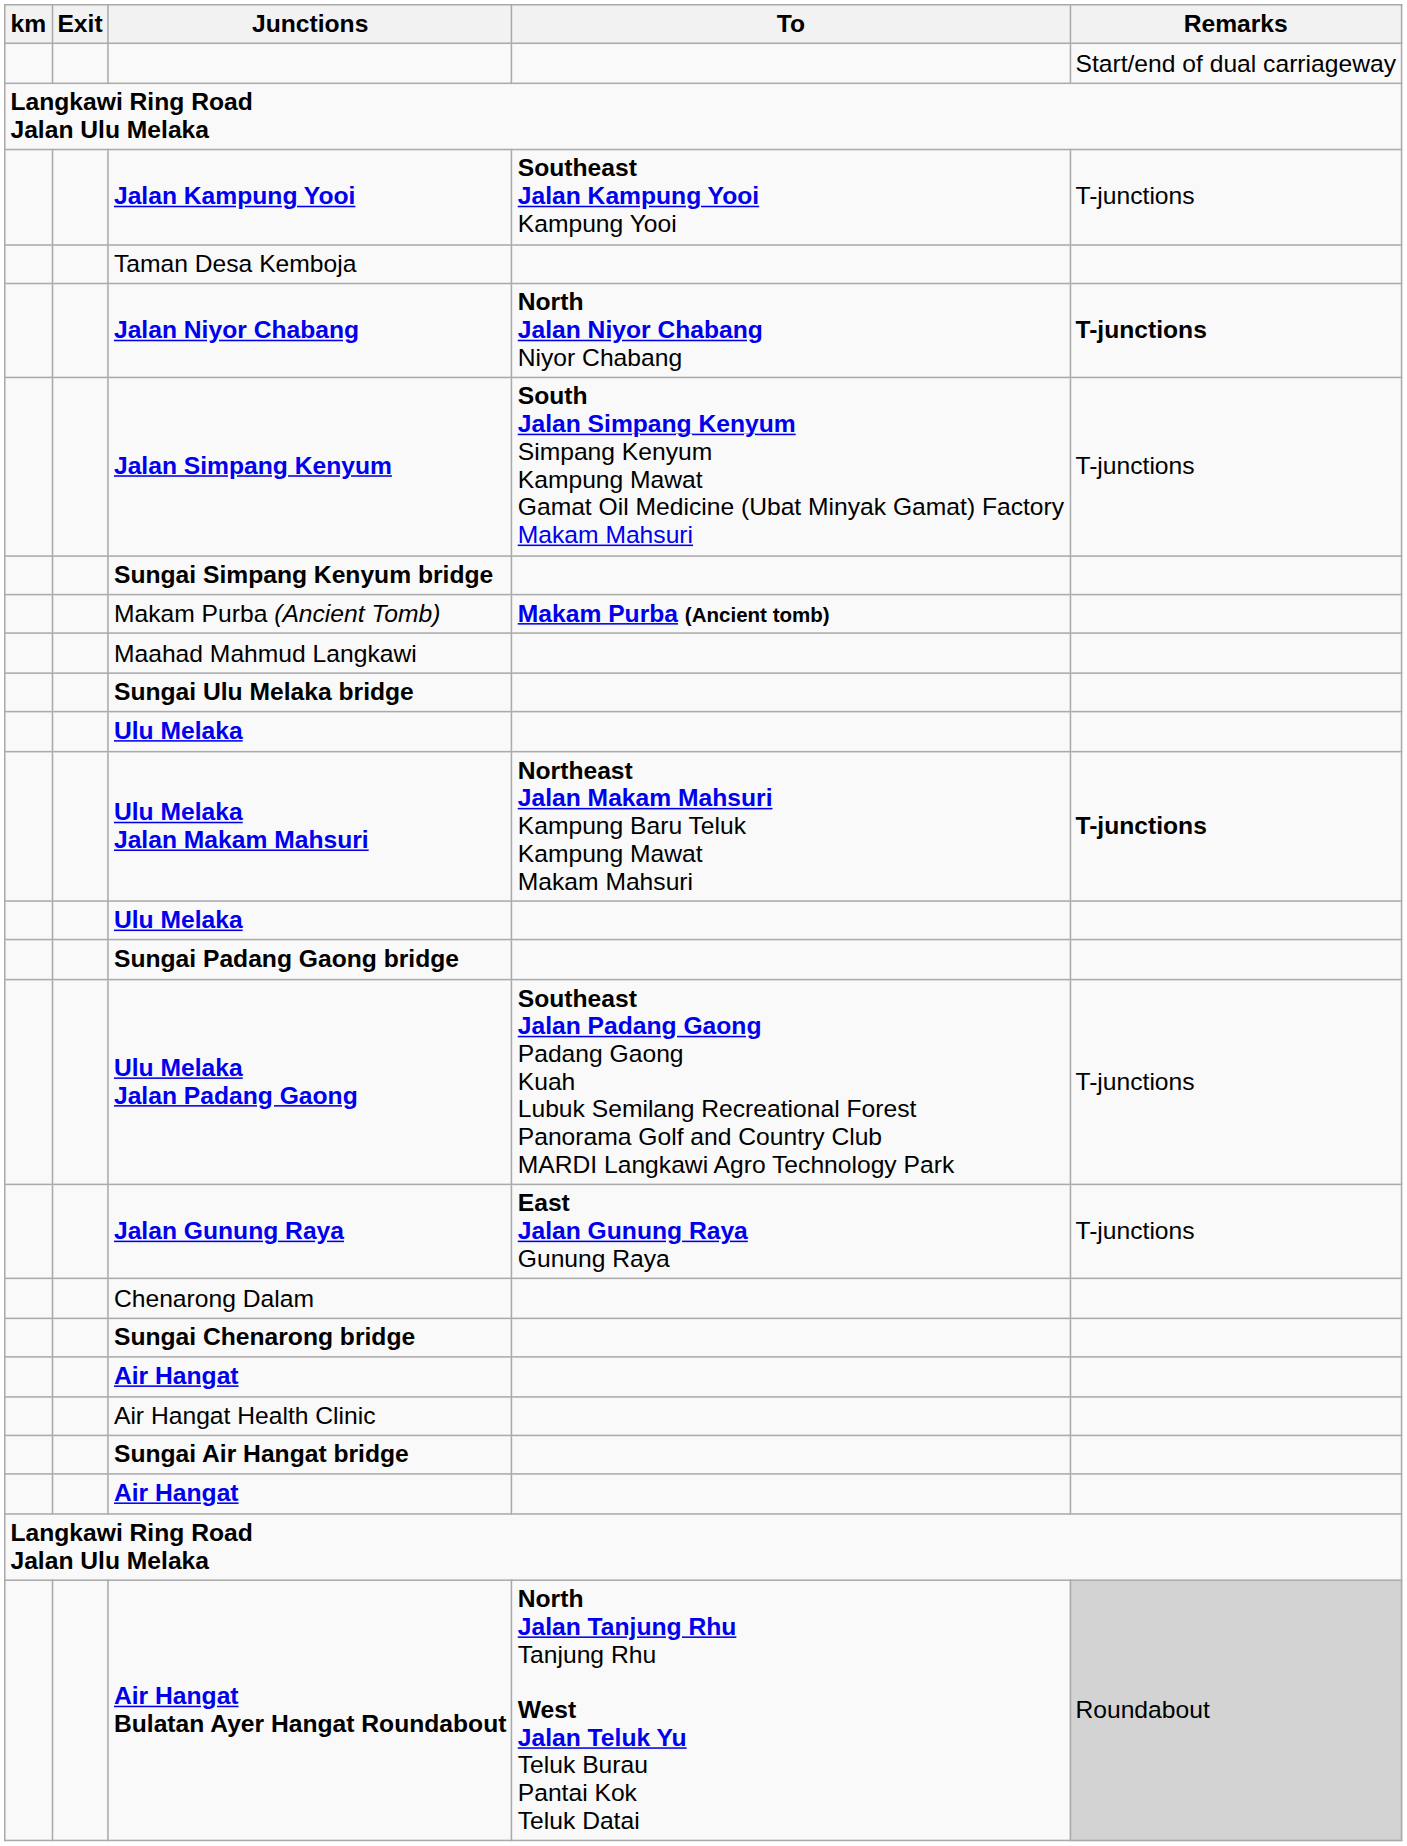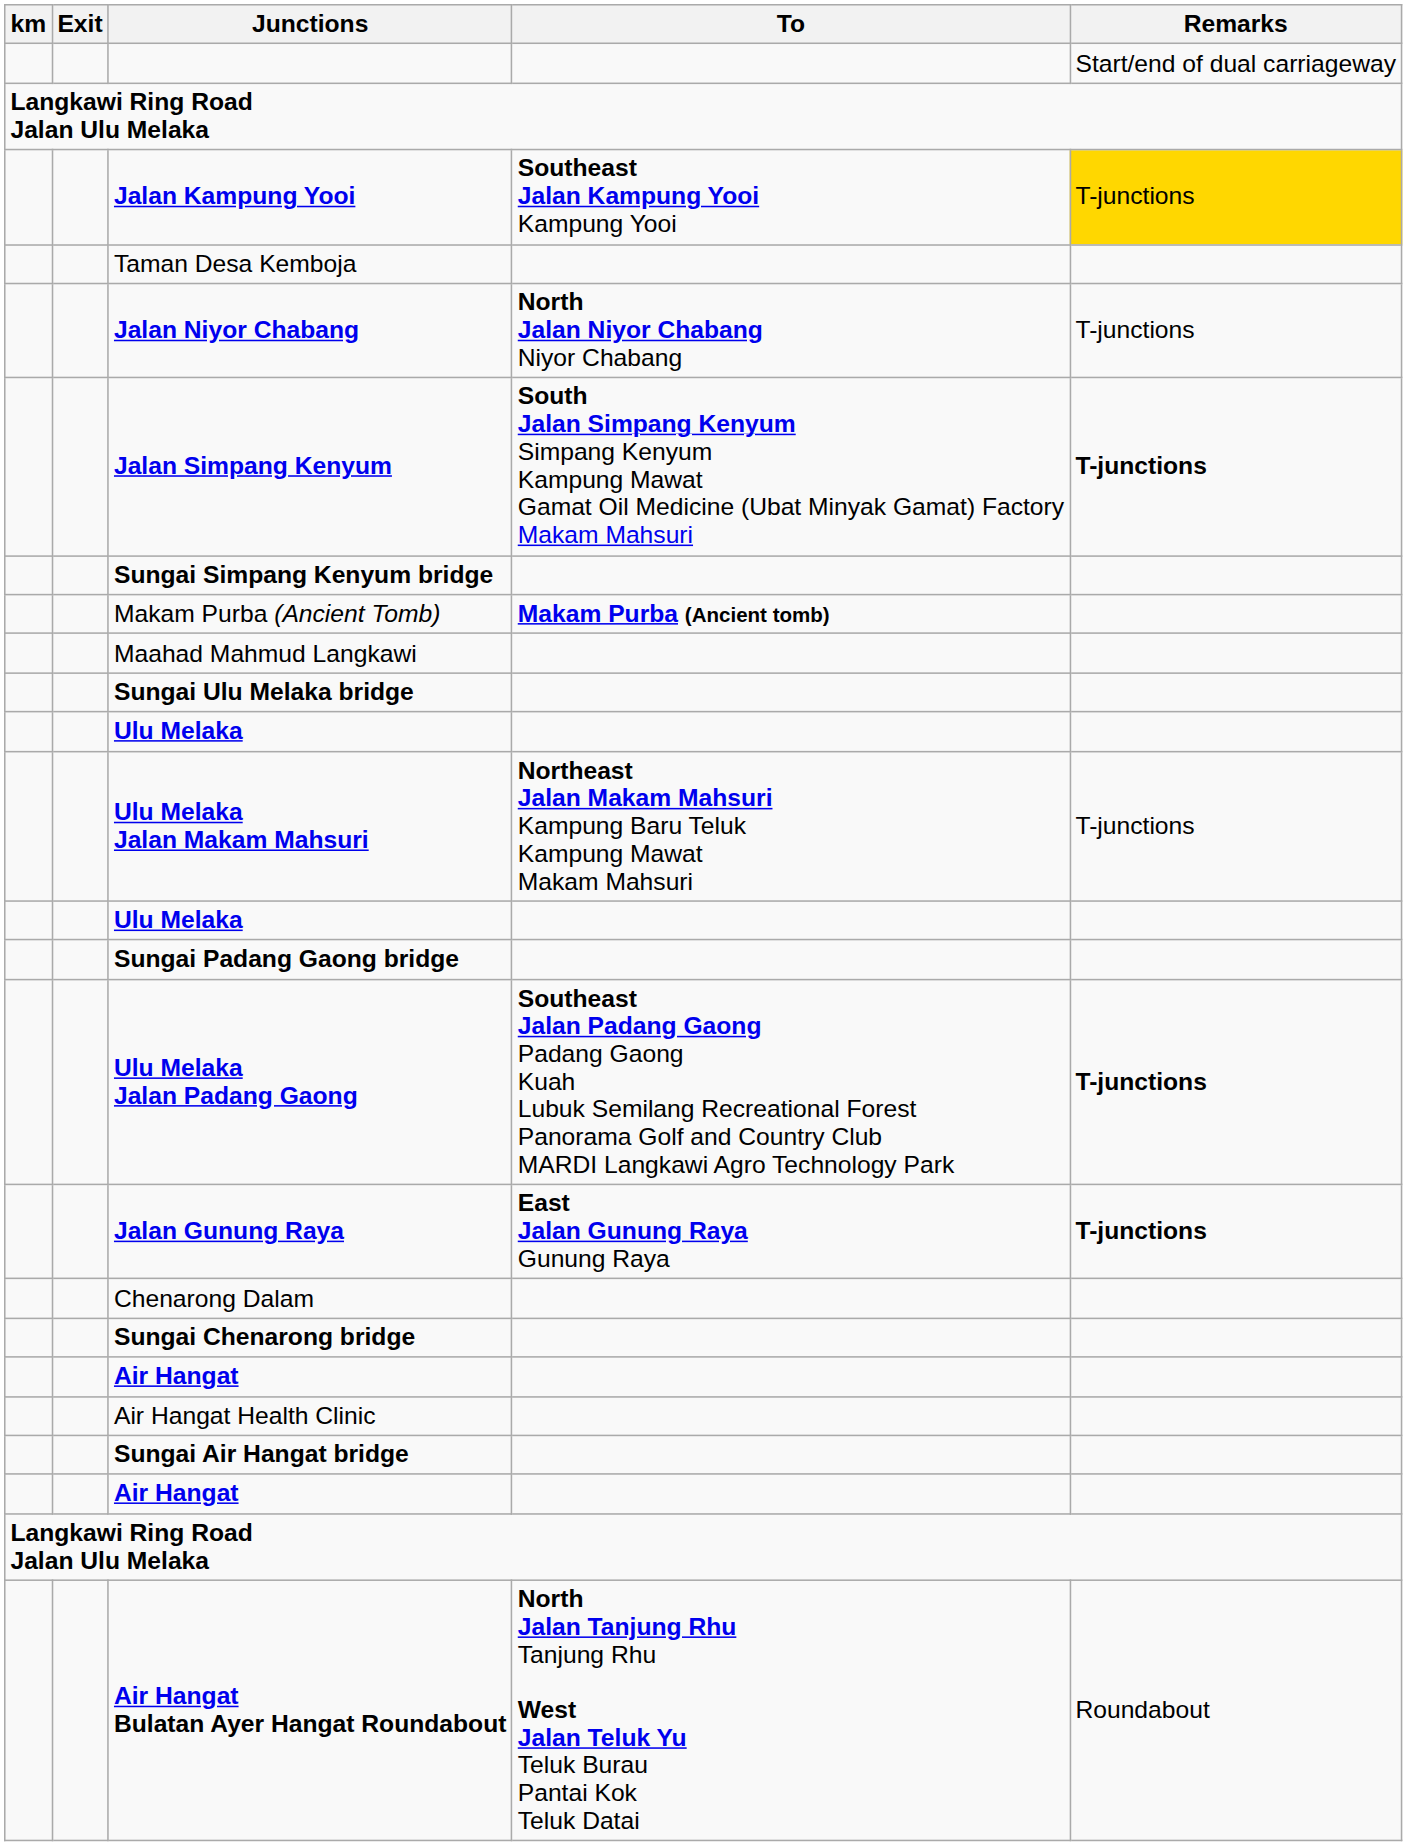(1135, 196) no background -> (1135, 196) gold background
(1141, 330) bold -> (1135, 330) normal
(1135, 466) normal -> (1141, 466) bold
(1141, 825) bold -> (1135, 825) normal
(1135, 1081) normal -> (1141, 1081) bold
(1135, 1231) normal -> (1141, 1231) bold
(1143, 1710) lightgrey background -> (1143, 1710) no background
